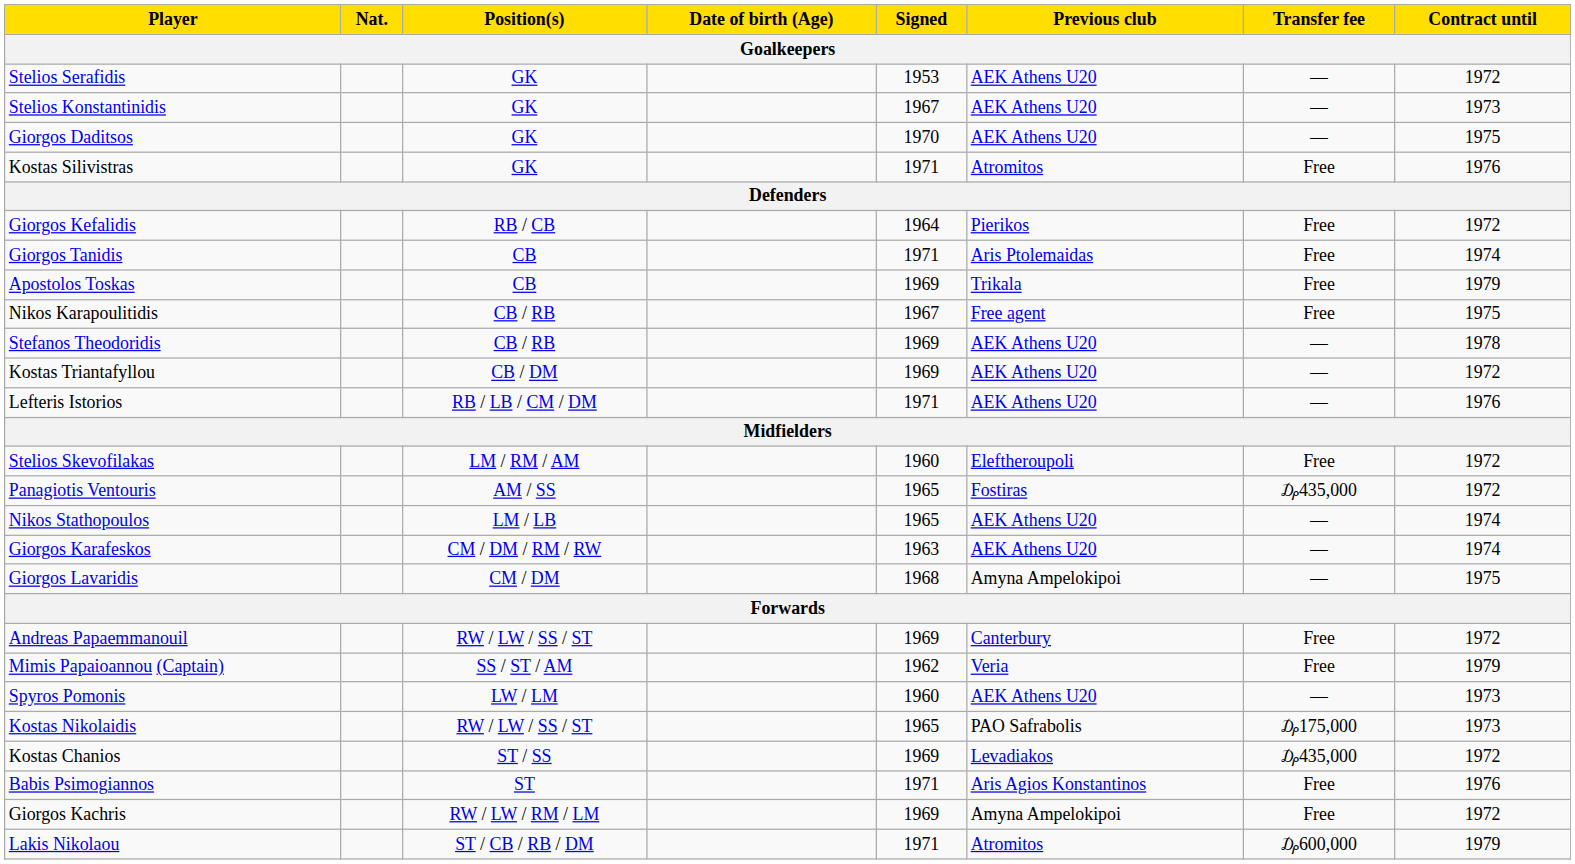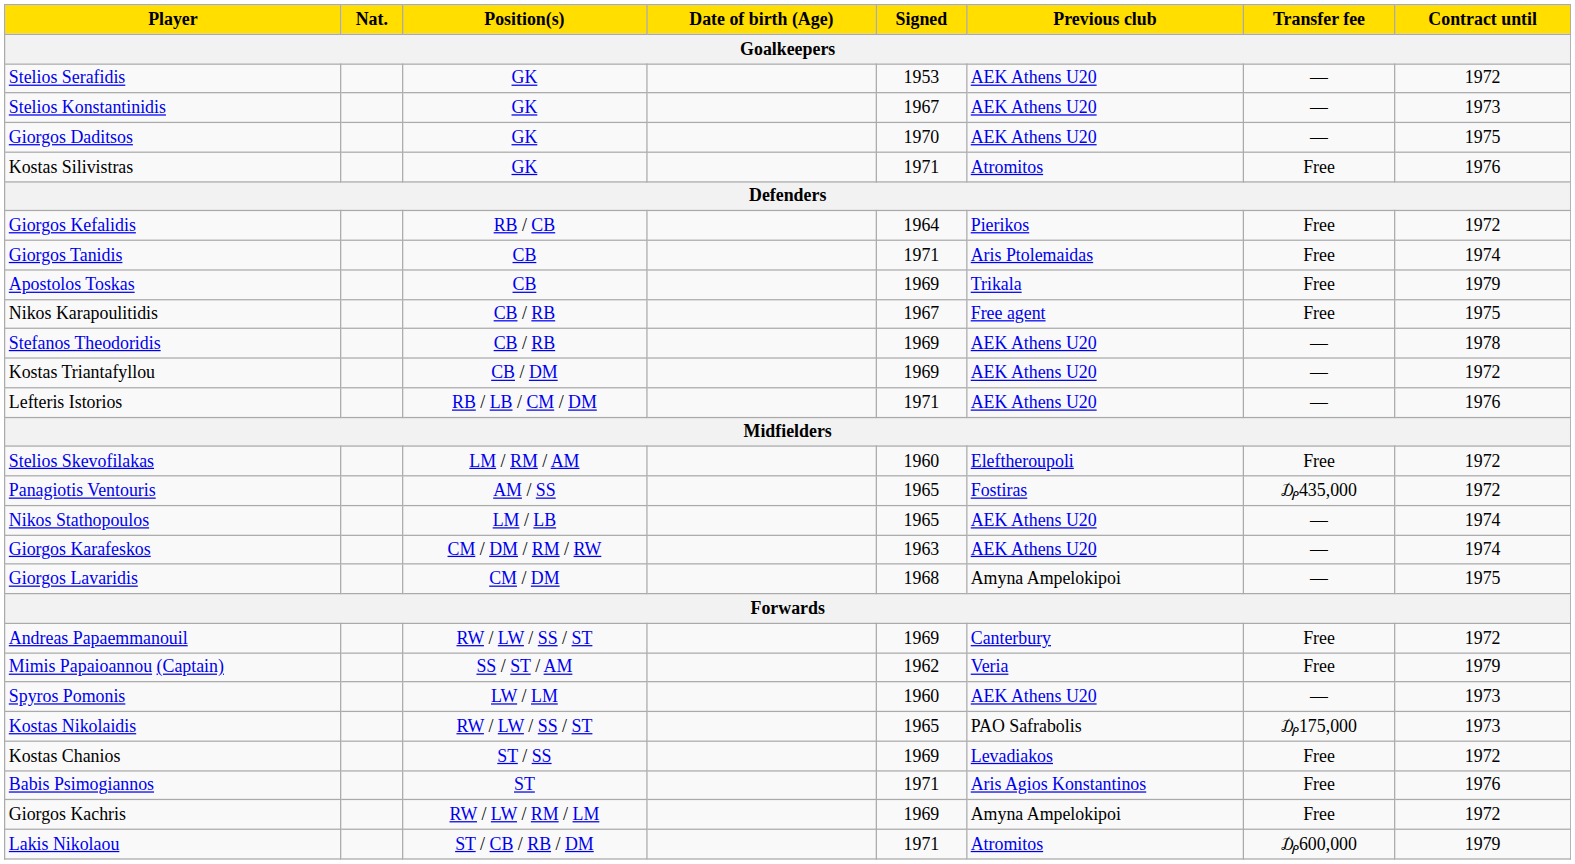(1319, 755) ₯435,000 -> (1319, 755) Free
